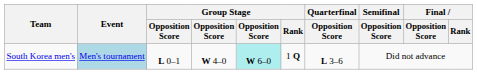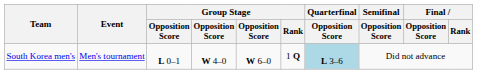(112, 56) lightblue background -> (112, 56) no background
(259, 62) paleturquoise background -> (259, 62) no background
(332, 62) no background -> (332, 62) lightblue background
